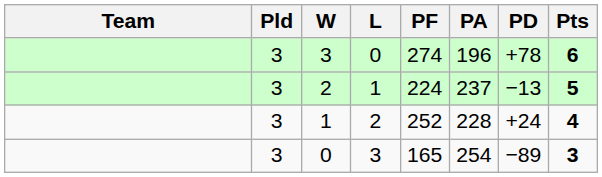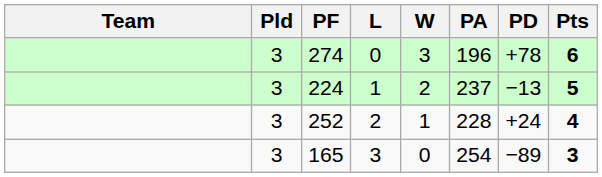columns swapped: (326, 21) <-> (425, 21)
